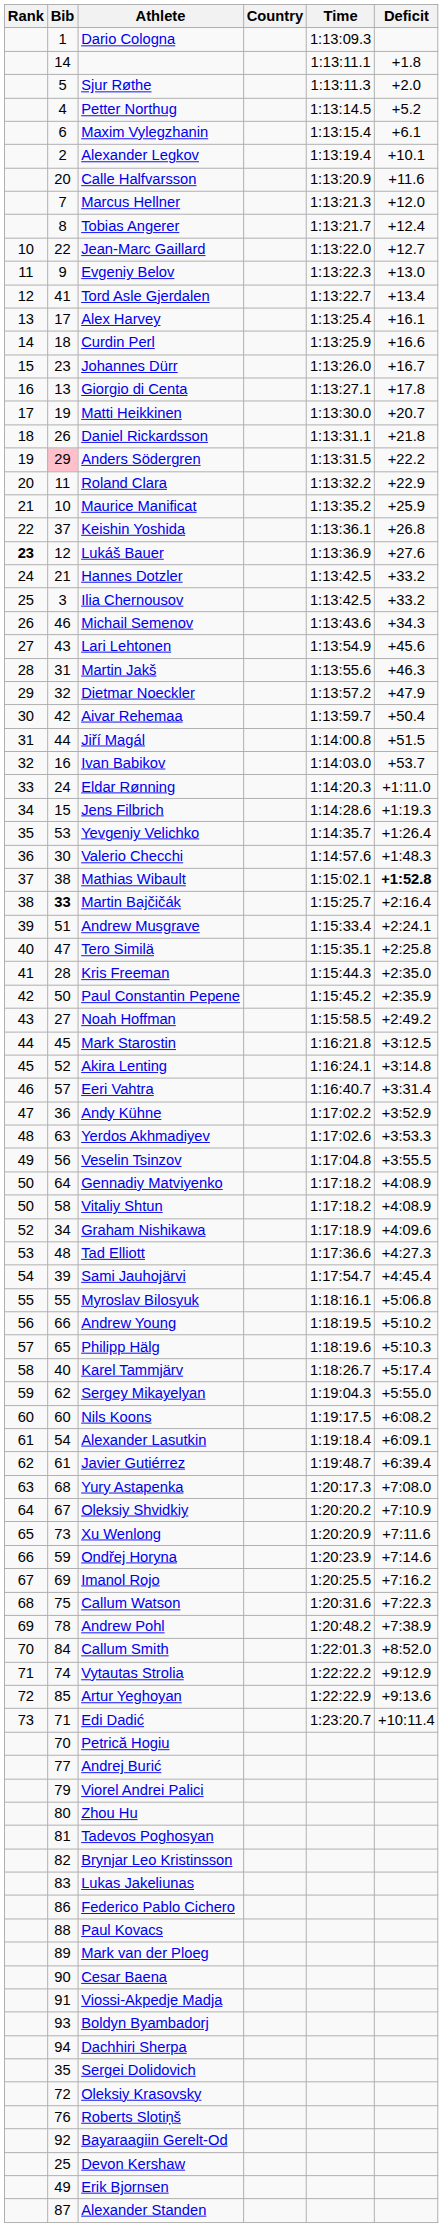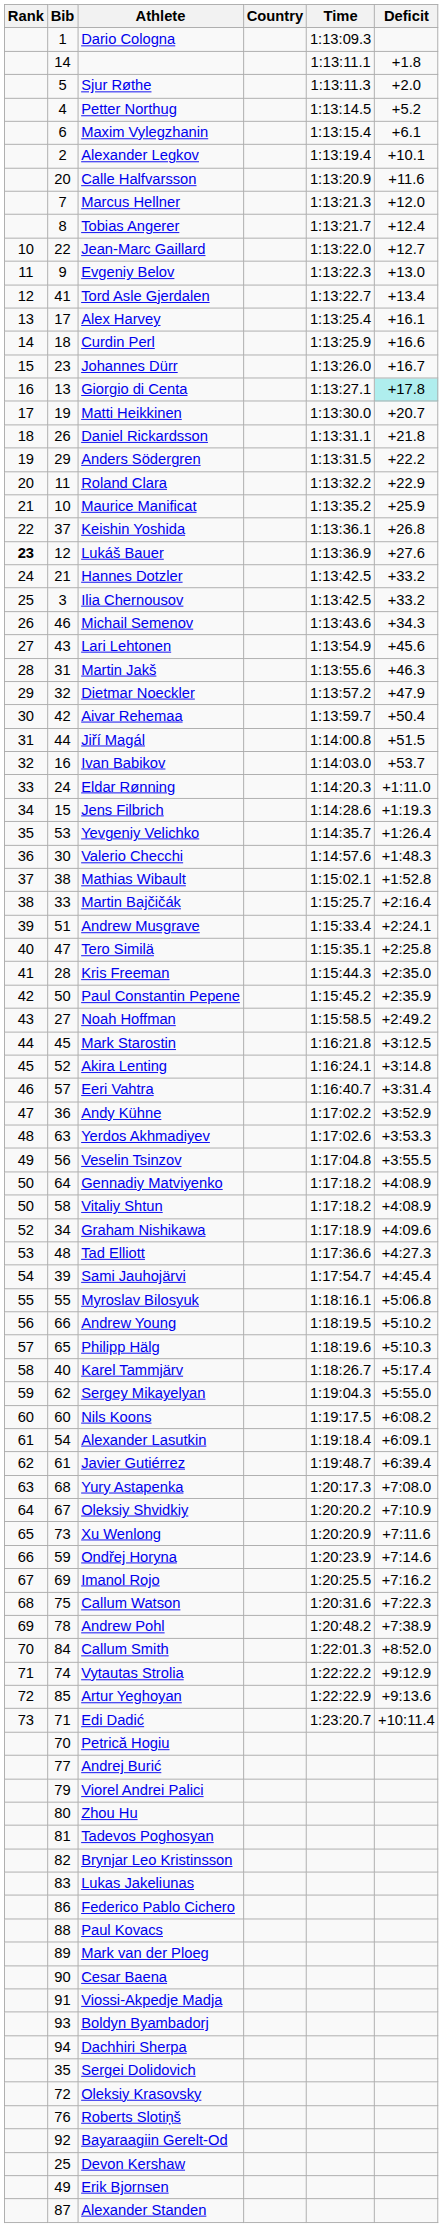(406, 389) no background -> (406, 389) paleturquoise background
(62, 459) pink background -> (62, 459) no background
(406, 879) bold -> (406, 879) normal
(62, 903) bold -> (62, 903) normal
